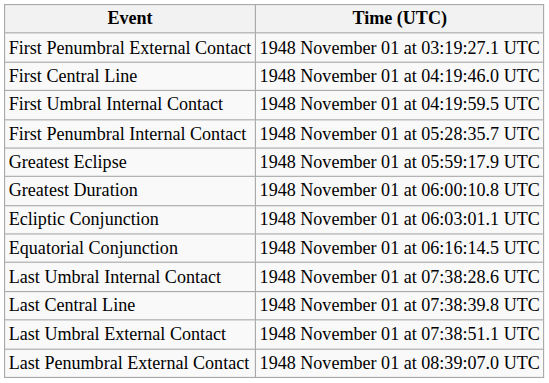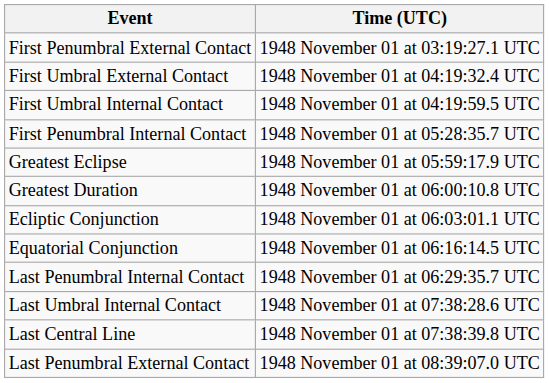+ row: (118, 76)
- row: (73, 76)
+ row: (126, 276)
- row: (117, 334)
